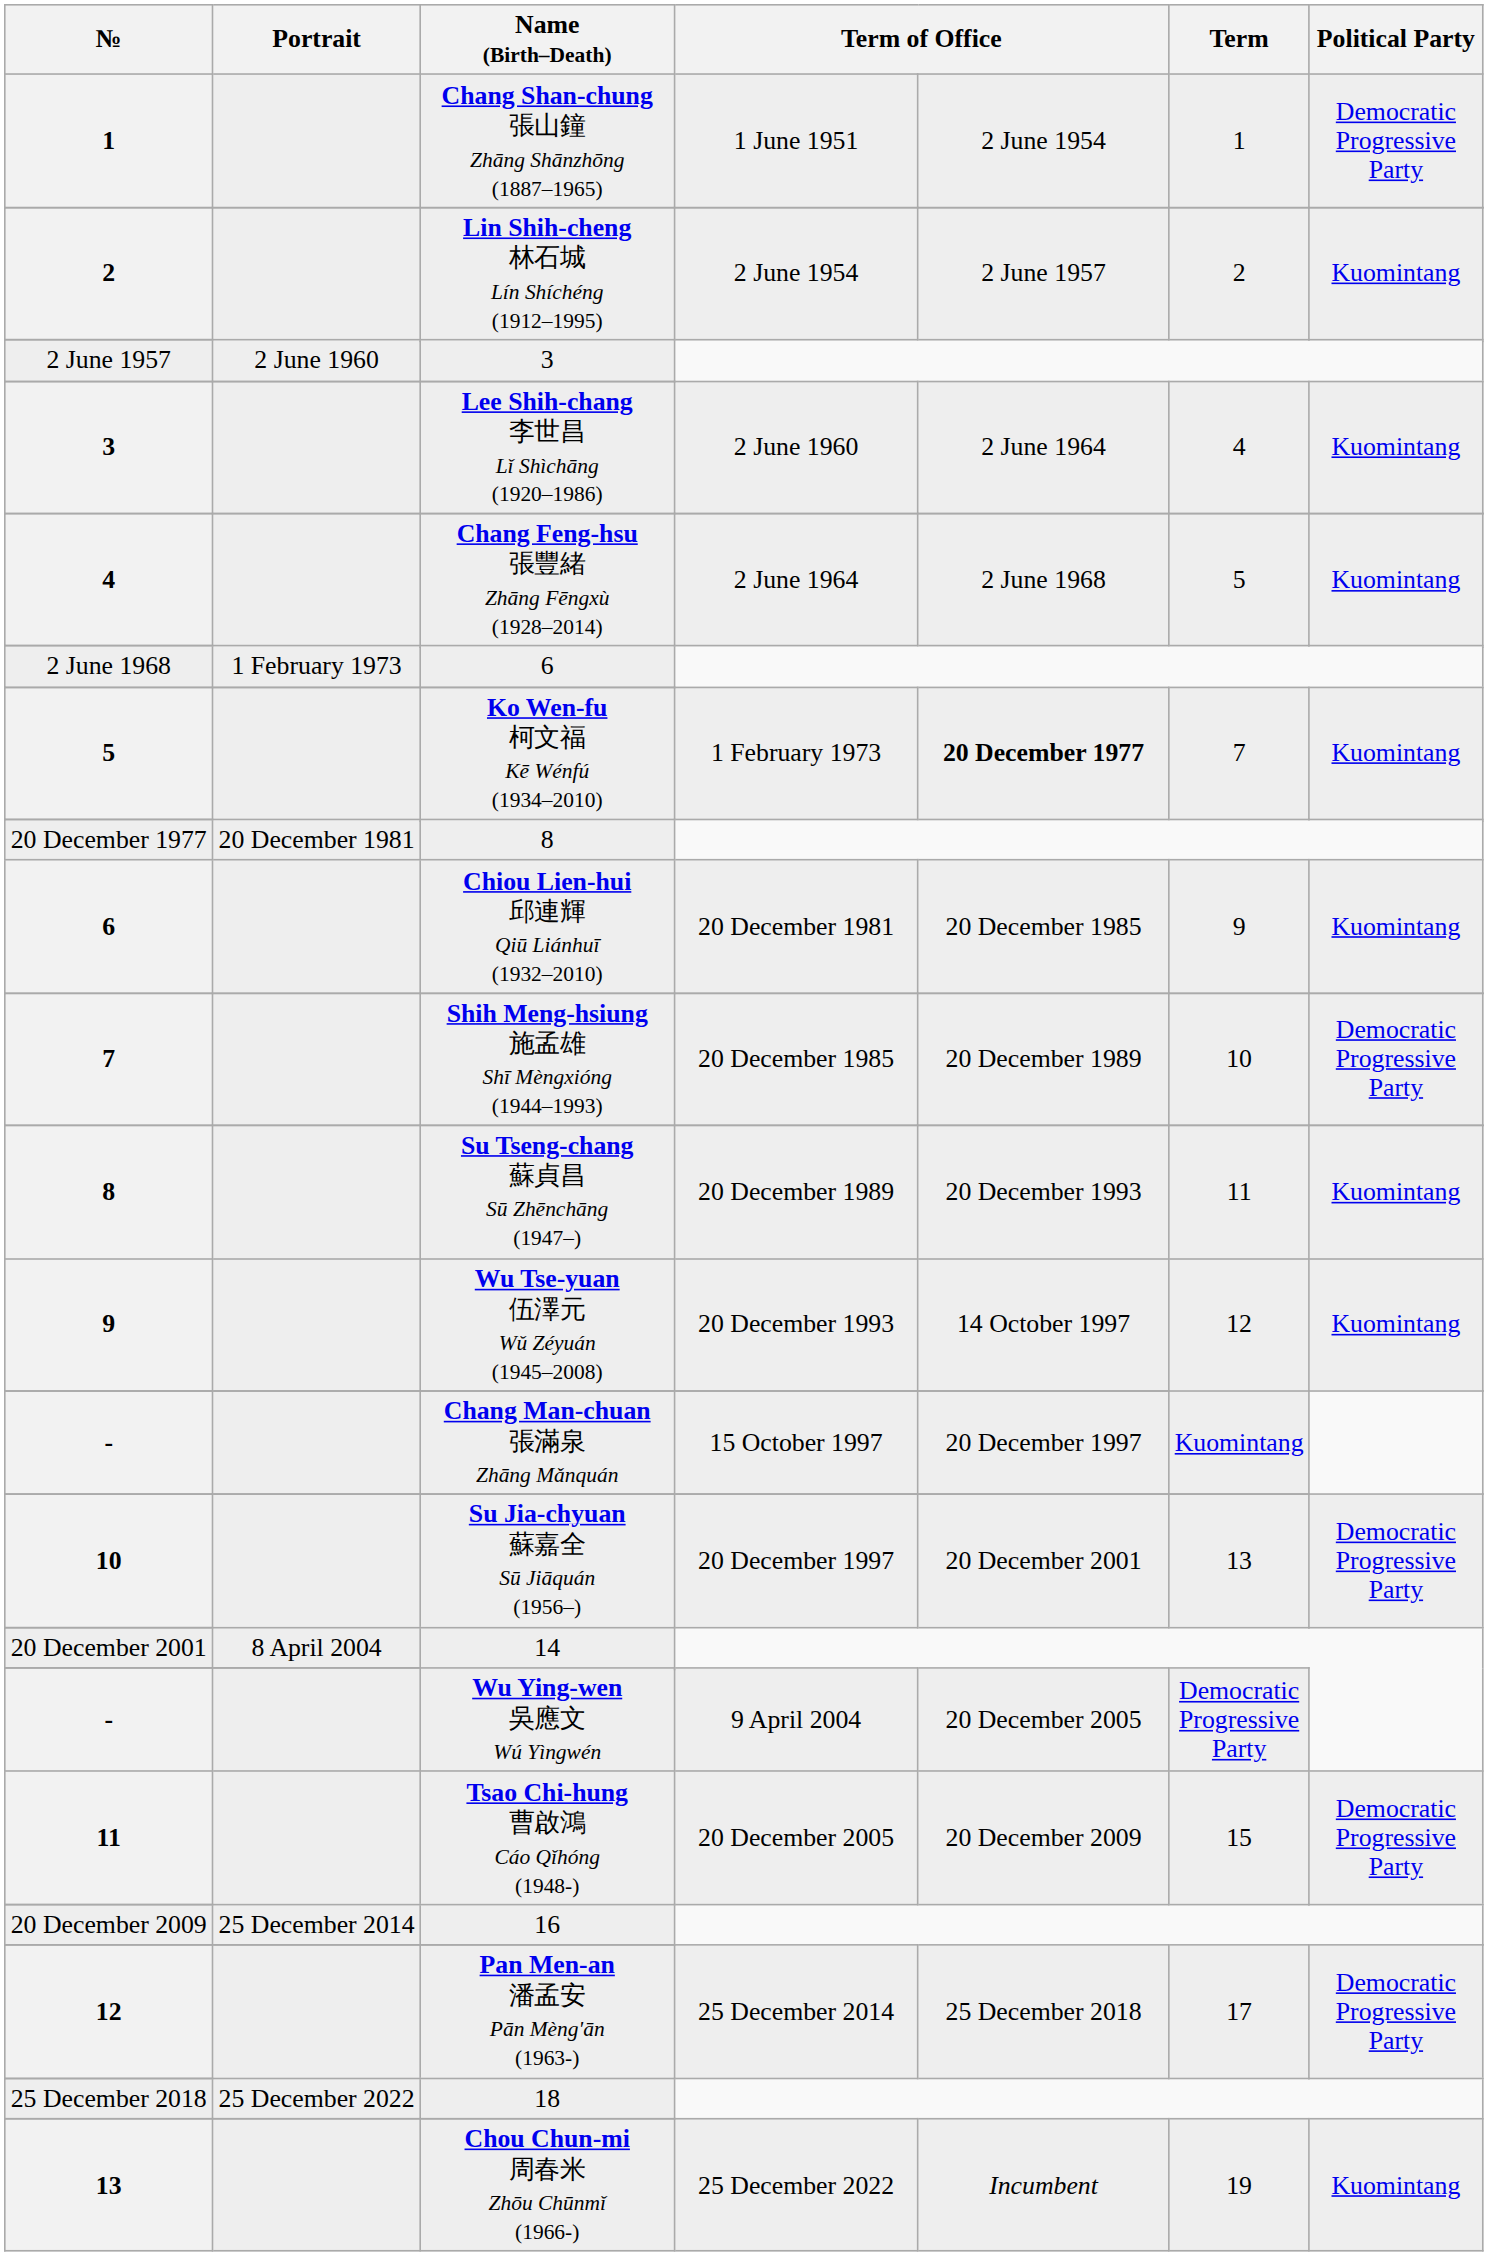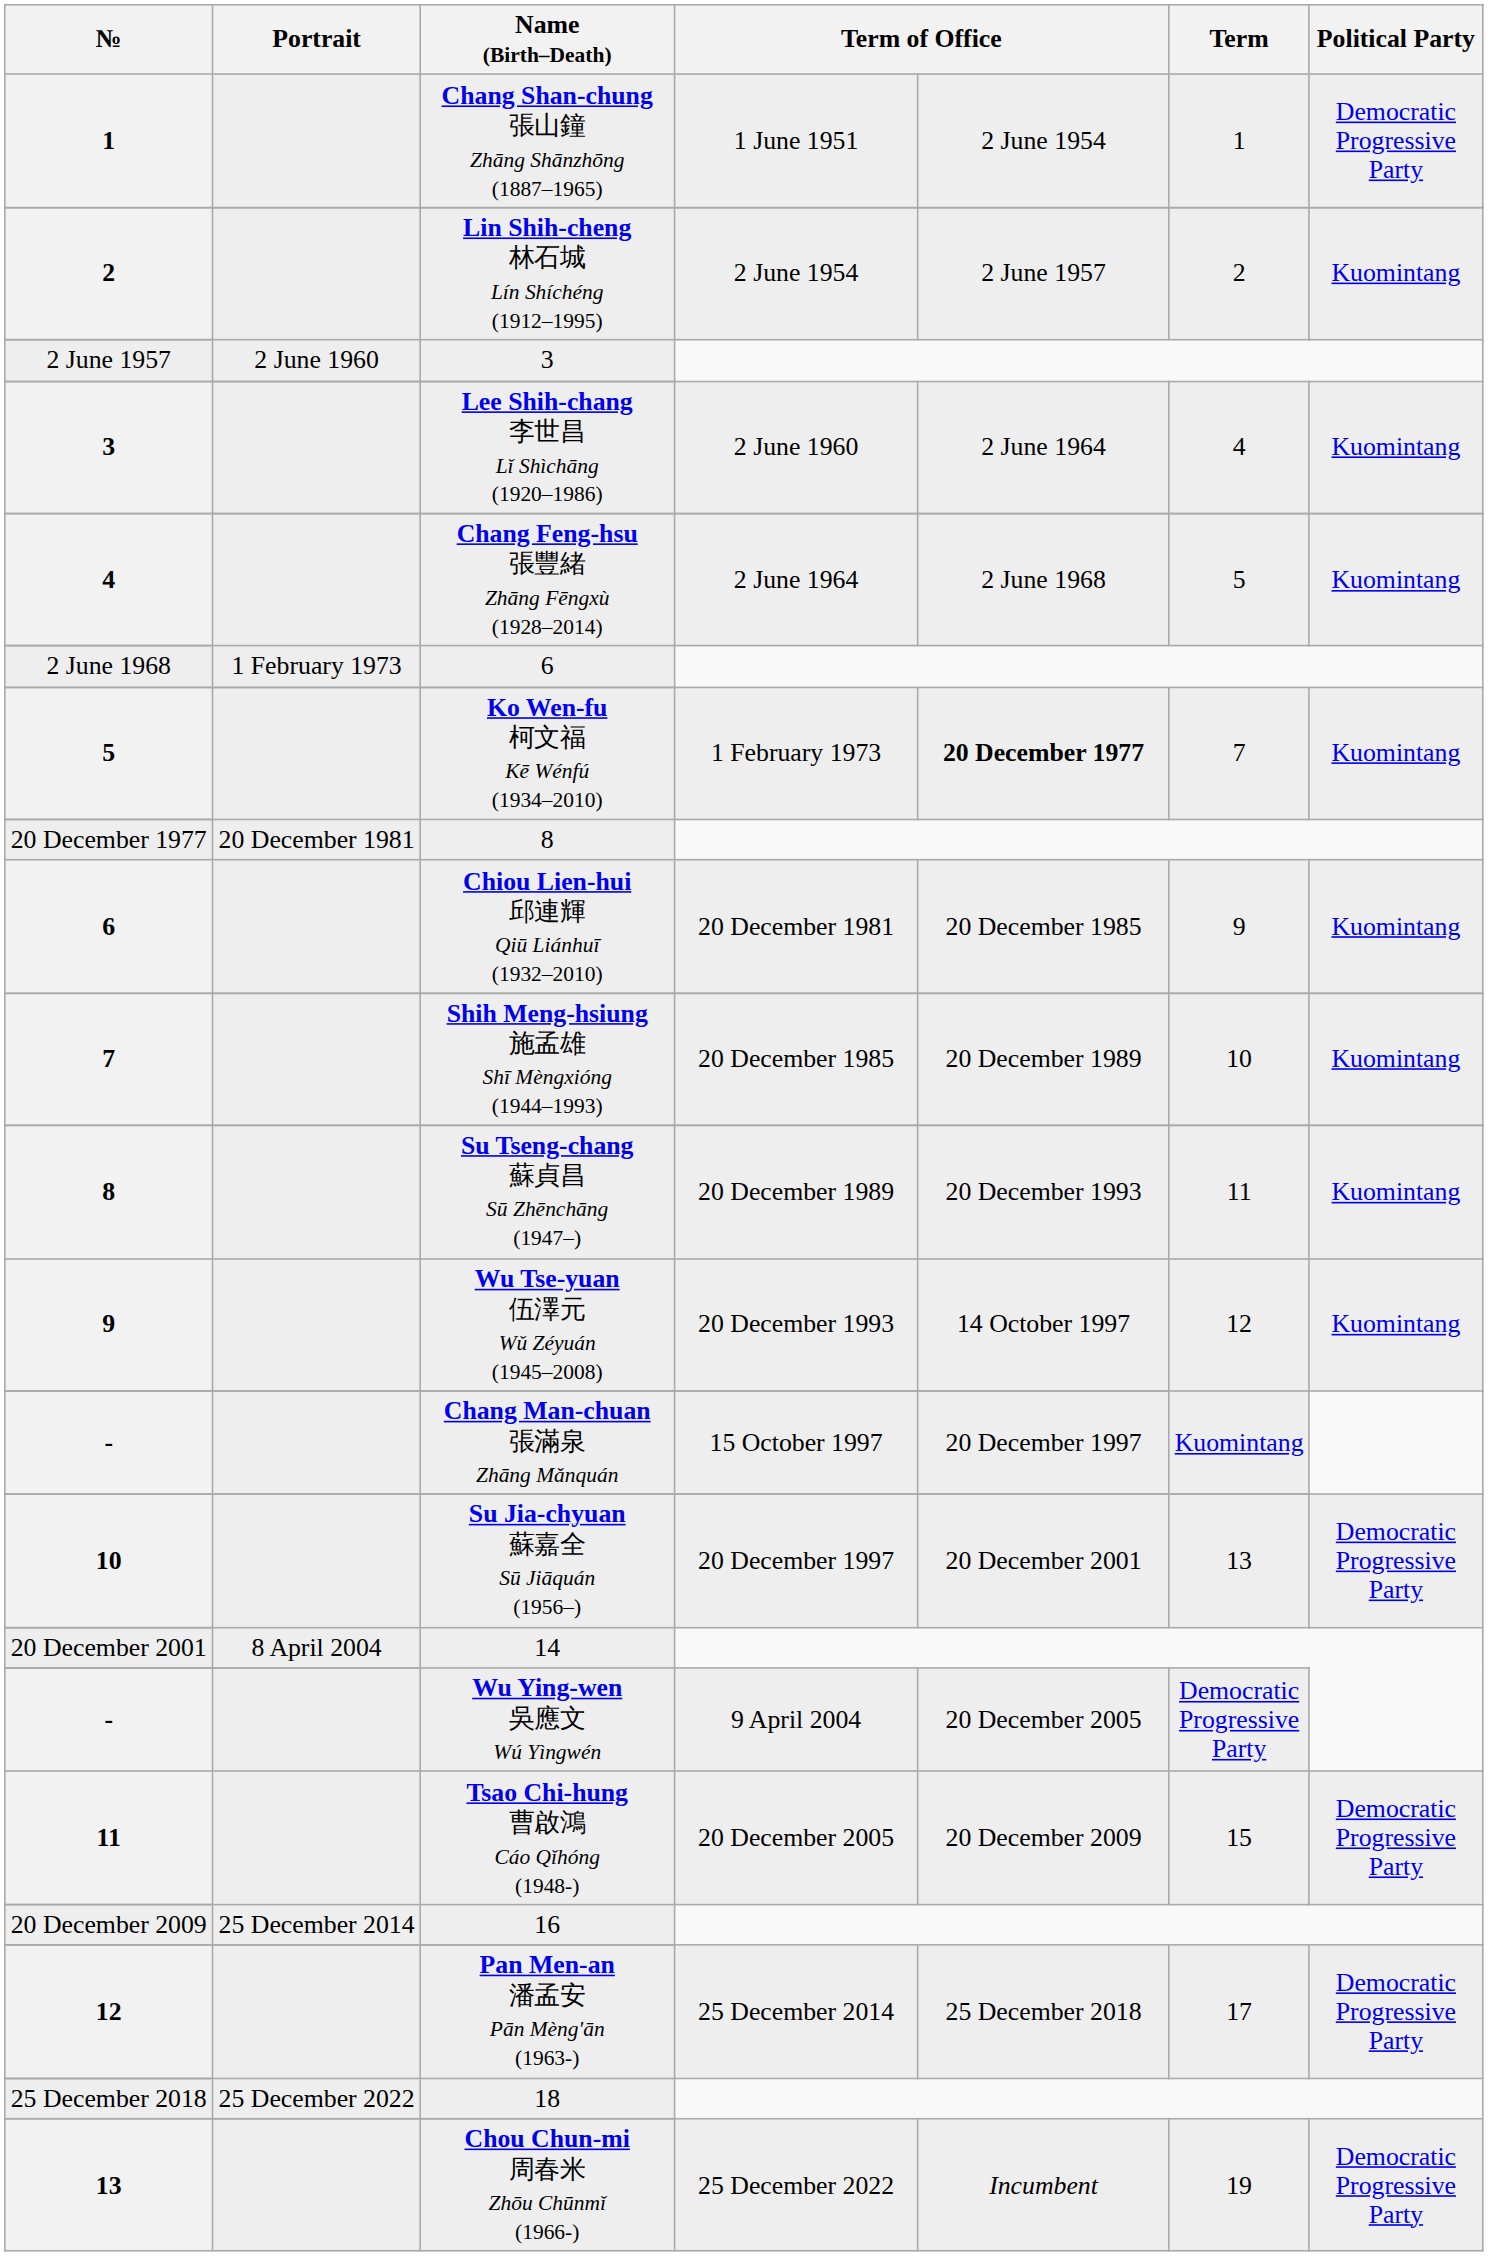(1396, 1058) Democratic Progressive Party -> (1396, 1058) Kuomintang
(1396, 2184) Kuomintang -> (1396, 2184) Democratic Progressive Party
